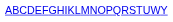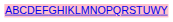(86, 10) no background -> (86, 10) pink background
